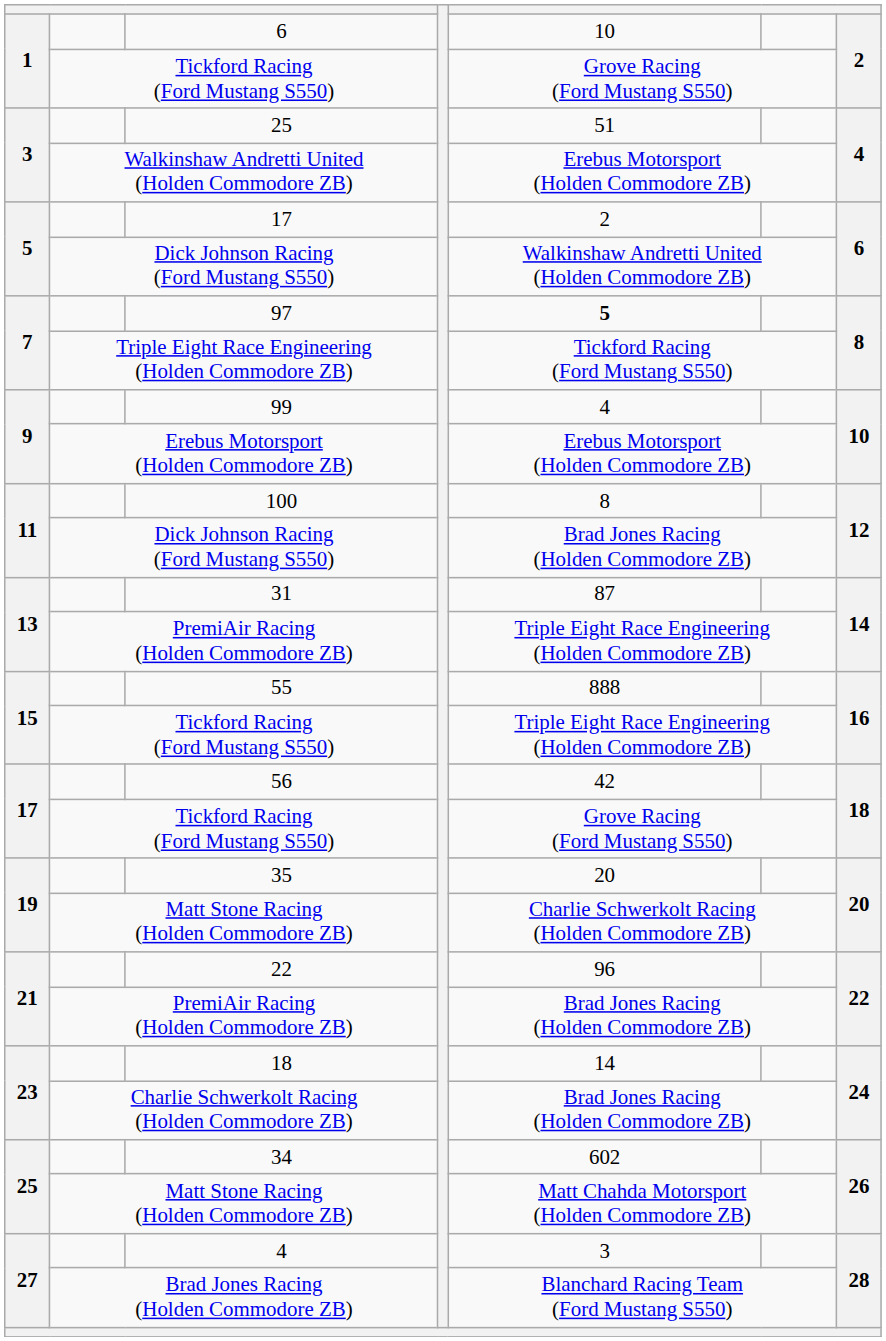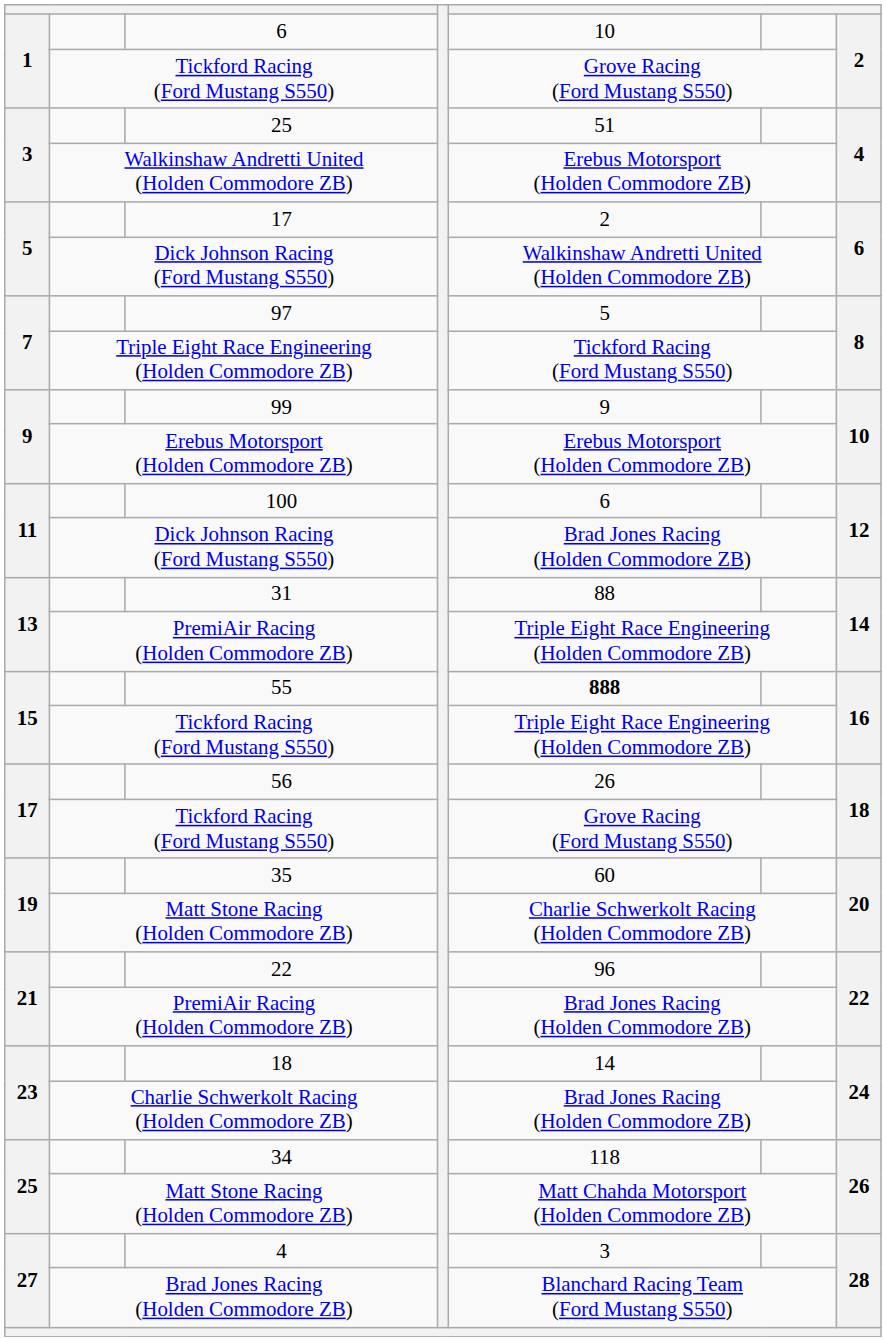(605, 312) bold -> (605, 312) normal
(605, 406) 4 -> (605, 406) 9
(605, 500) 8 -> (605, 500) 6
(605, 593) 87 -> (605, 593) 88
(605, 687) normal -> (605, 687) bold
(605, 781) 42 -> (605, 781) 26
(605, 875) 20 -> (605, 875) 60
(605, 1156) 602 -> (605, 1156) 118
